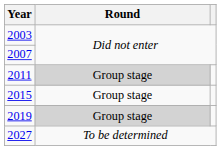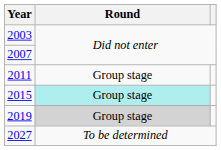(122, 75) lightgrey background -> (122, 75) no background
(122, 95) no background -> (122, 95) paleturquoise background
